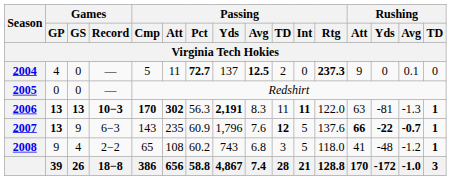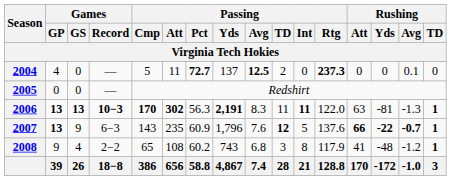(359, 71) 9 -> (359, 71) 0
(304, 147) 5 -> (304, 147) 8
(331, 147) 118.0 -> (331, 147) 117.9
